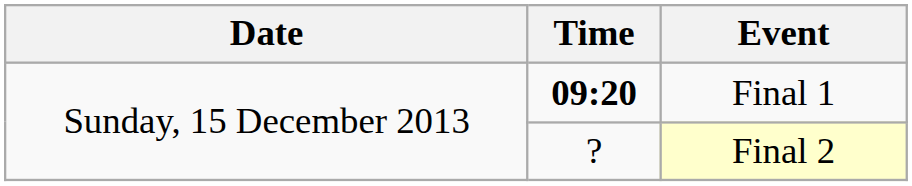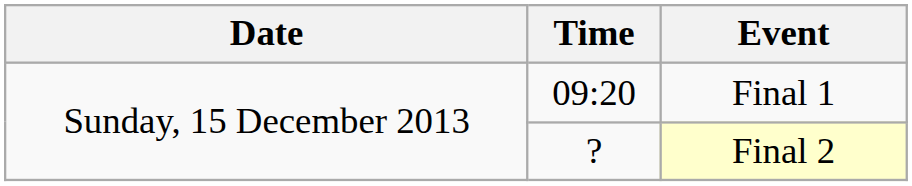(594, 92) bold -> (594, 92) normal
